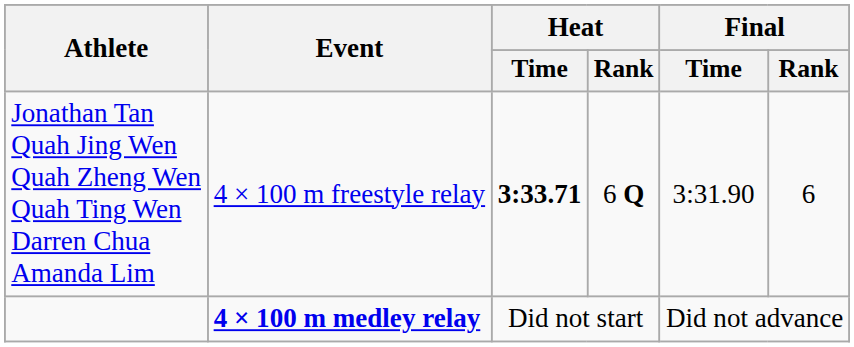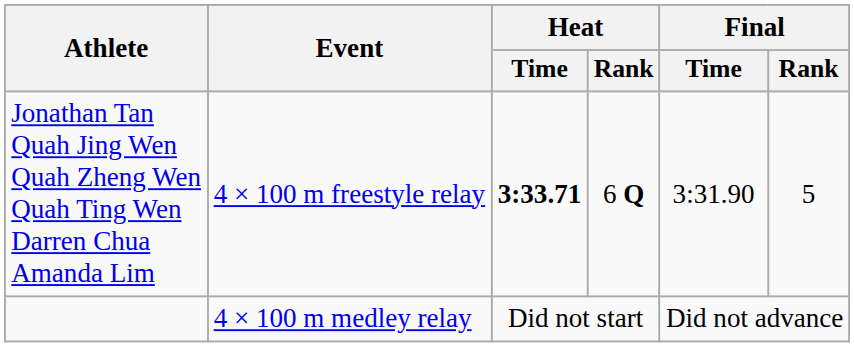(809, 194) 6 -> (809, 194) 5
(347, 318) bold -> (343, 318) normal
